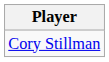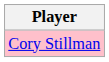(54, 43) no background -> (54, 43) pink background
